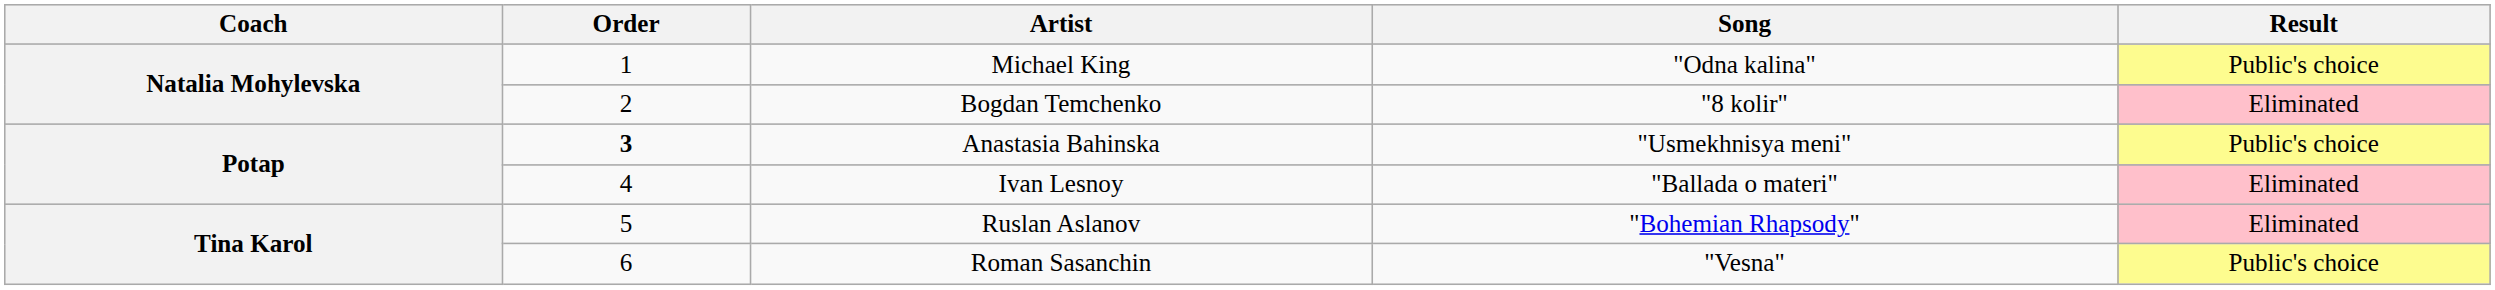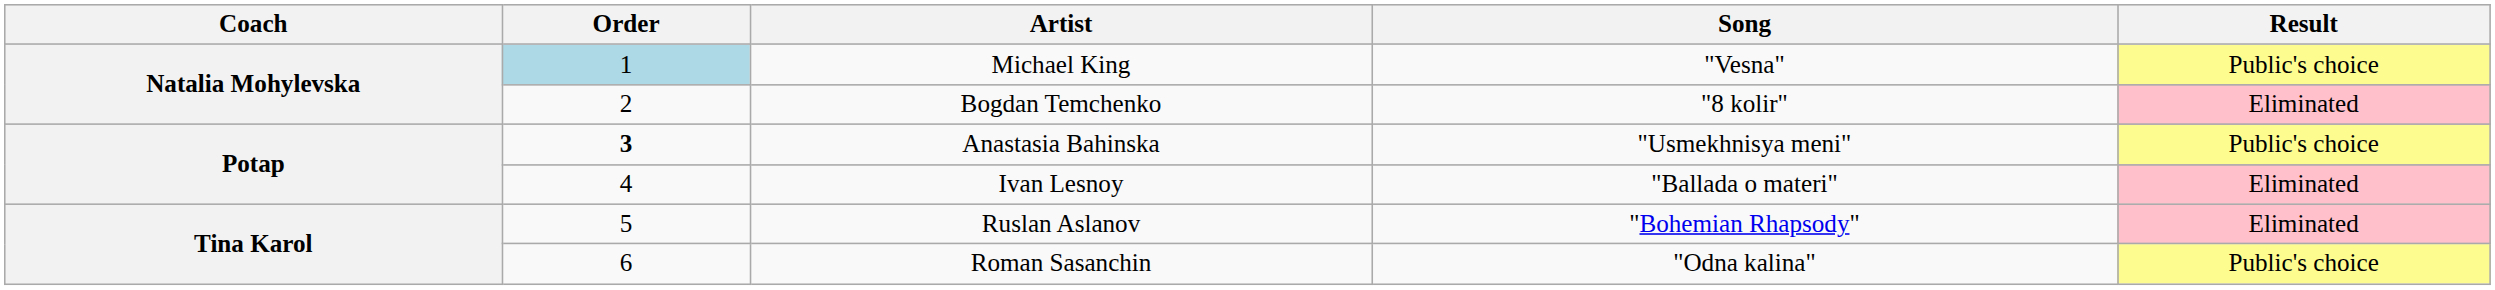(626, 64) no background -> (626, 64) lightblue background
(1744, 64) "Odna kalina" -> (1744, 64) "Vesna"
(1744, 263) "Vesna" -> (1744, 263) "Odna kalina"
